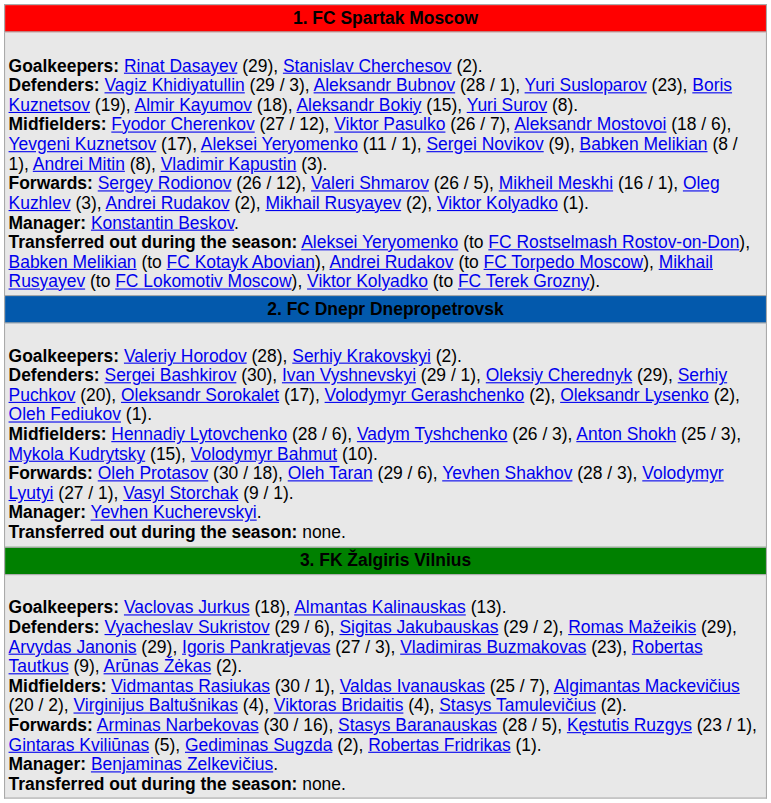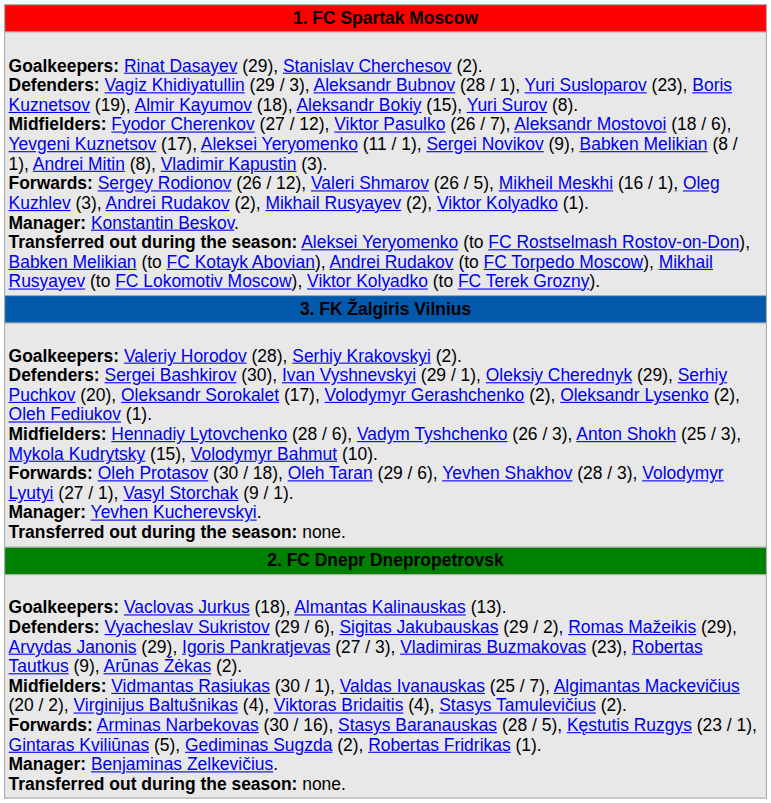(386, 309) 2. FC Dnepr Dnepropetrovsk -> (385, 309) 3. FK Žalgiris Vilnius
(385, 560) 3. FK Žalgiris Vilnius -> (386, 560) 2. FC Dnepr Dnepropetrovsk
